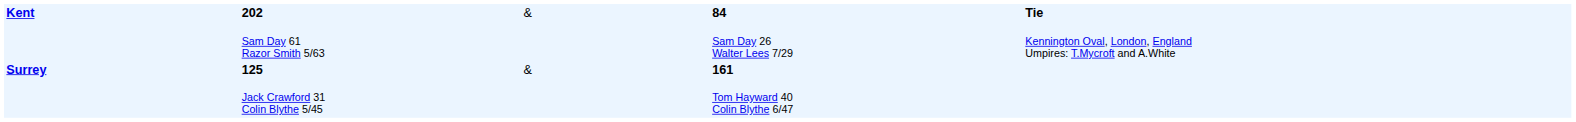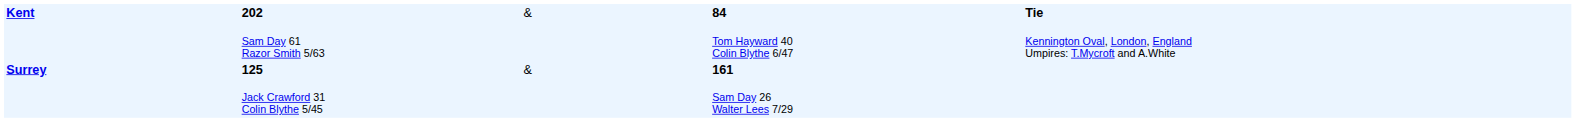(753, 47) Sam Day 26 Walter Lees 7/29 -> (753, 47) Tom Hayward 40 Colin Blythe 6/47
(753, 104) Tom Hayward 40 Colin Blythe 6/47 -> (753, 104) Sam Day 26 Walter Lees 7/29
